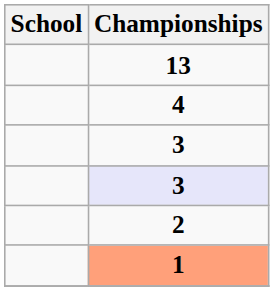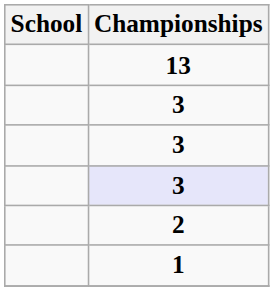(178, 104) 4 -> (178, 104) 3
(178, 265) lightsalmon background -> (178, 265) no background
